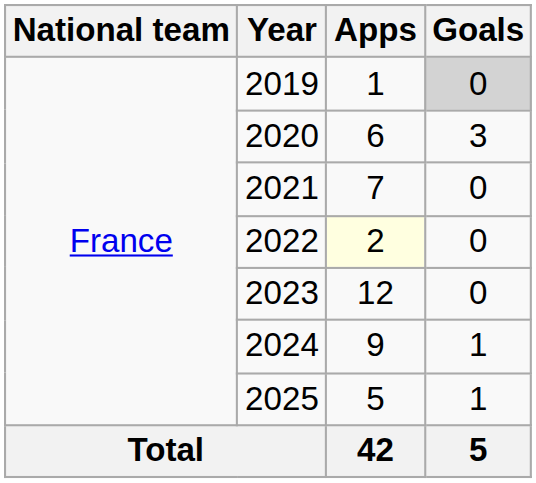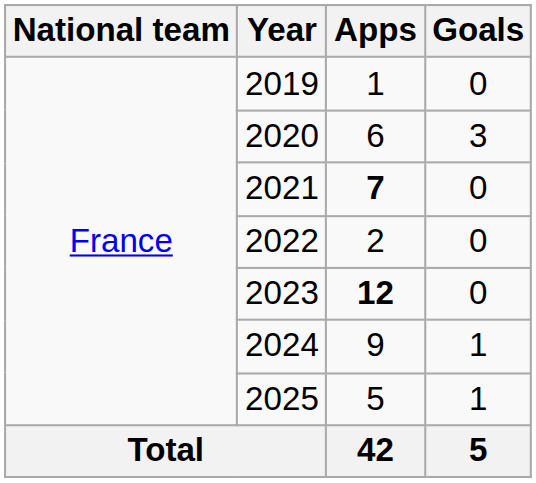(478, 83) lightgrey background -> (478, 83) no background
(375, 188) normal -> (375, 188) bold
(375, 240) lightyellow background -> (375, 240) no background
(375, 293) normal -> (375, 293) bold
